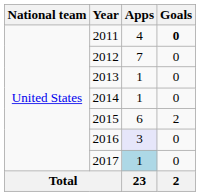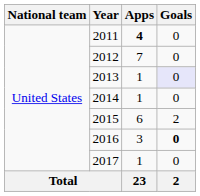(139, 35) normal -> (139, 35) bold
(176, 35) bold -> (176, 35) normal
(176, 77) no background -> (176, 77) lavender background
(139, 139) lavender background -> (139, 139) no background
(176, 139) normal -> (176, 139) bold
(139, 160) lightblue background -> (139, 160) no background
